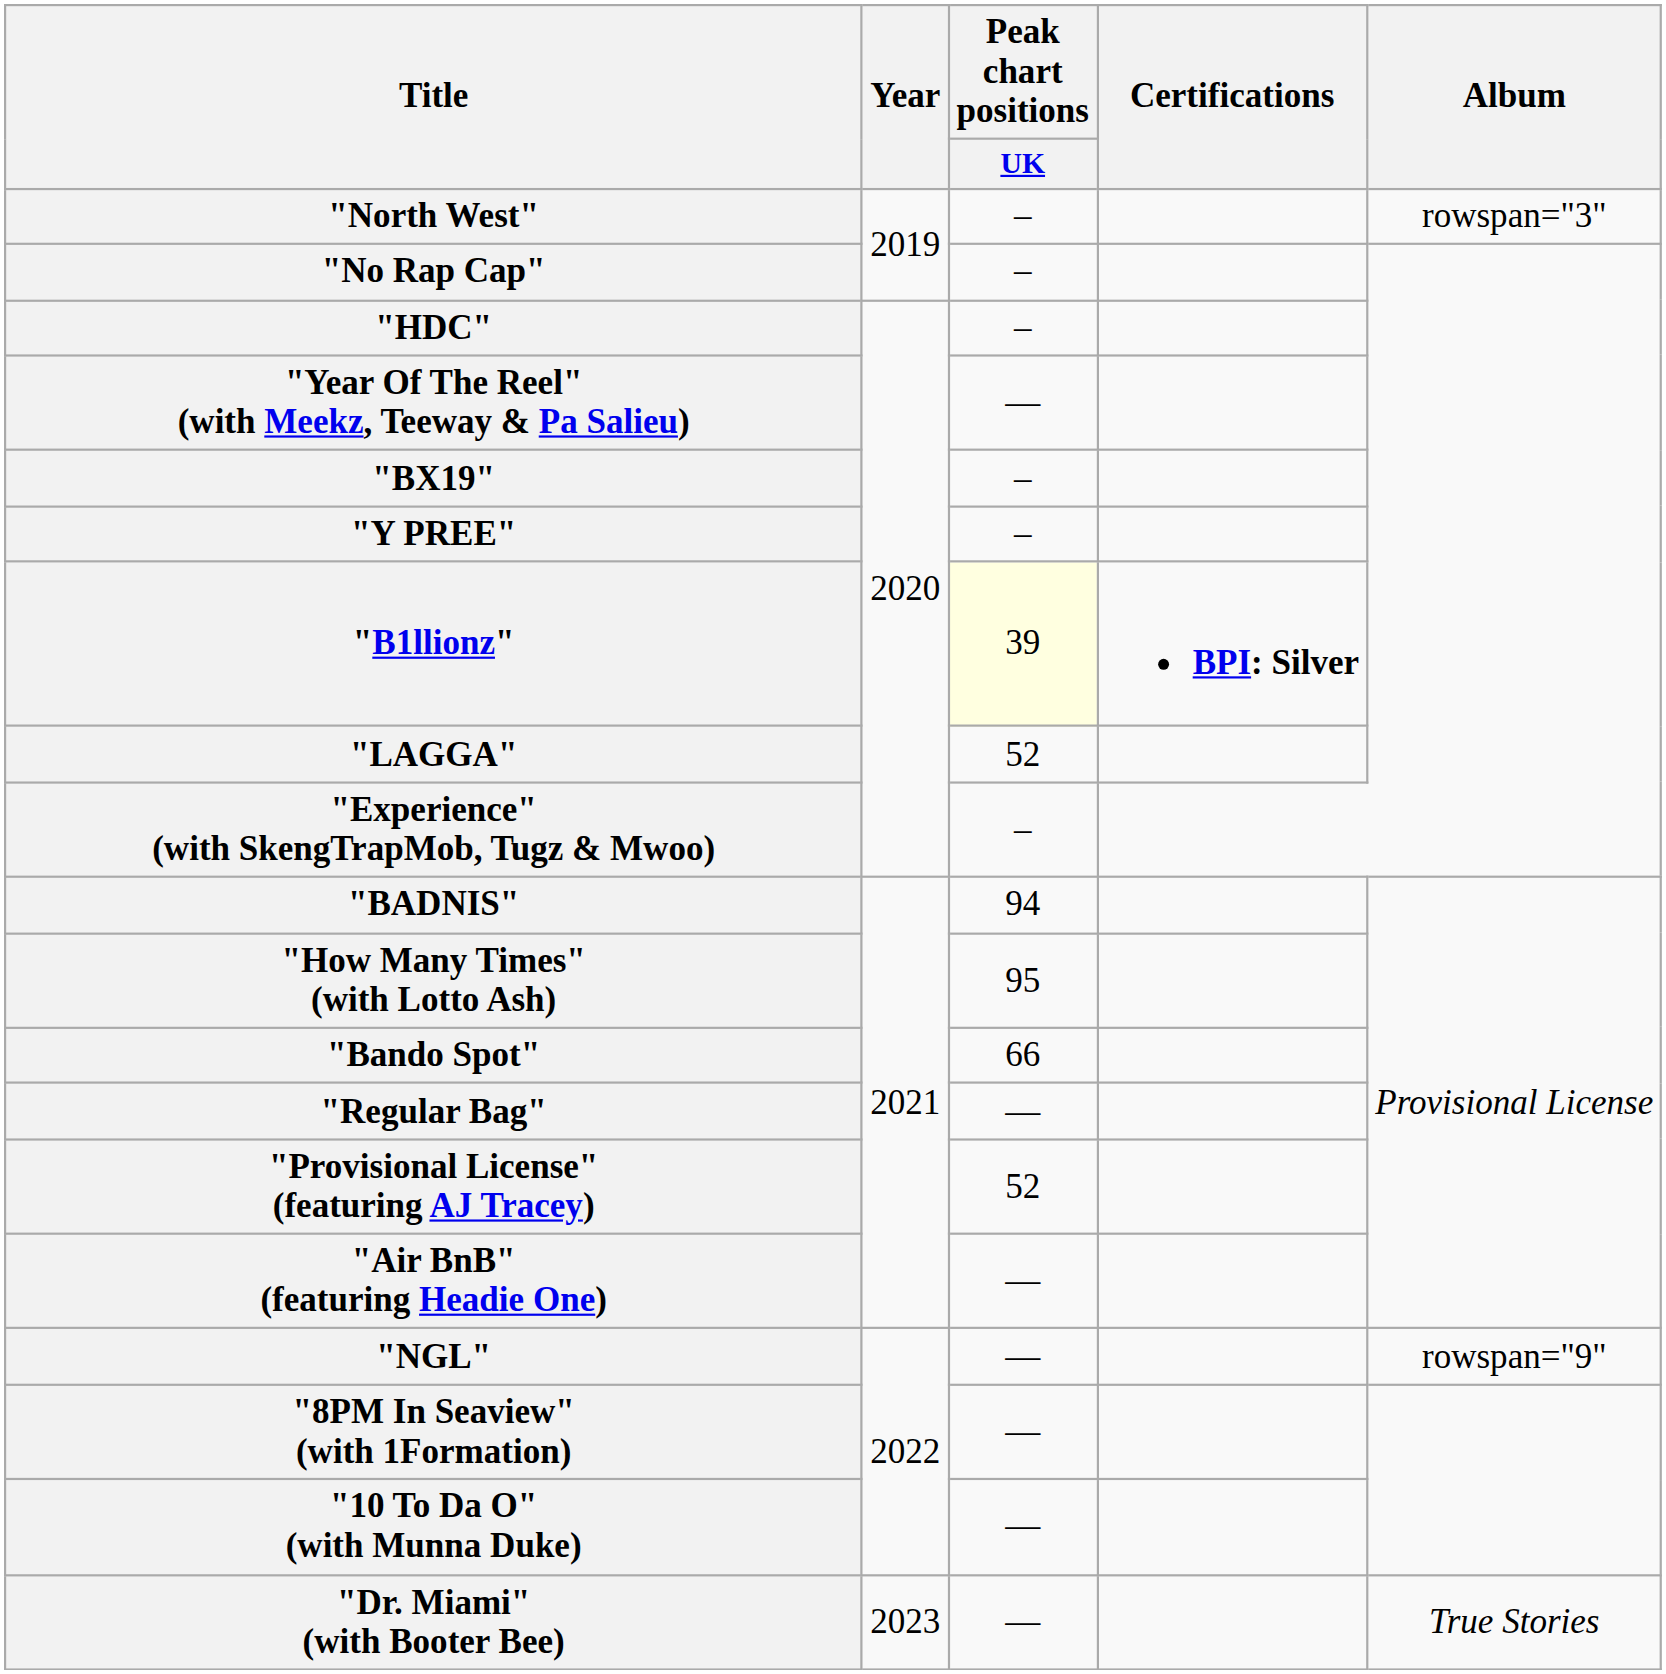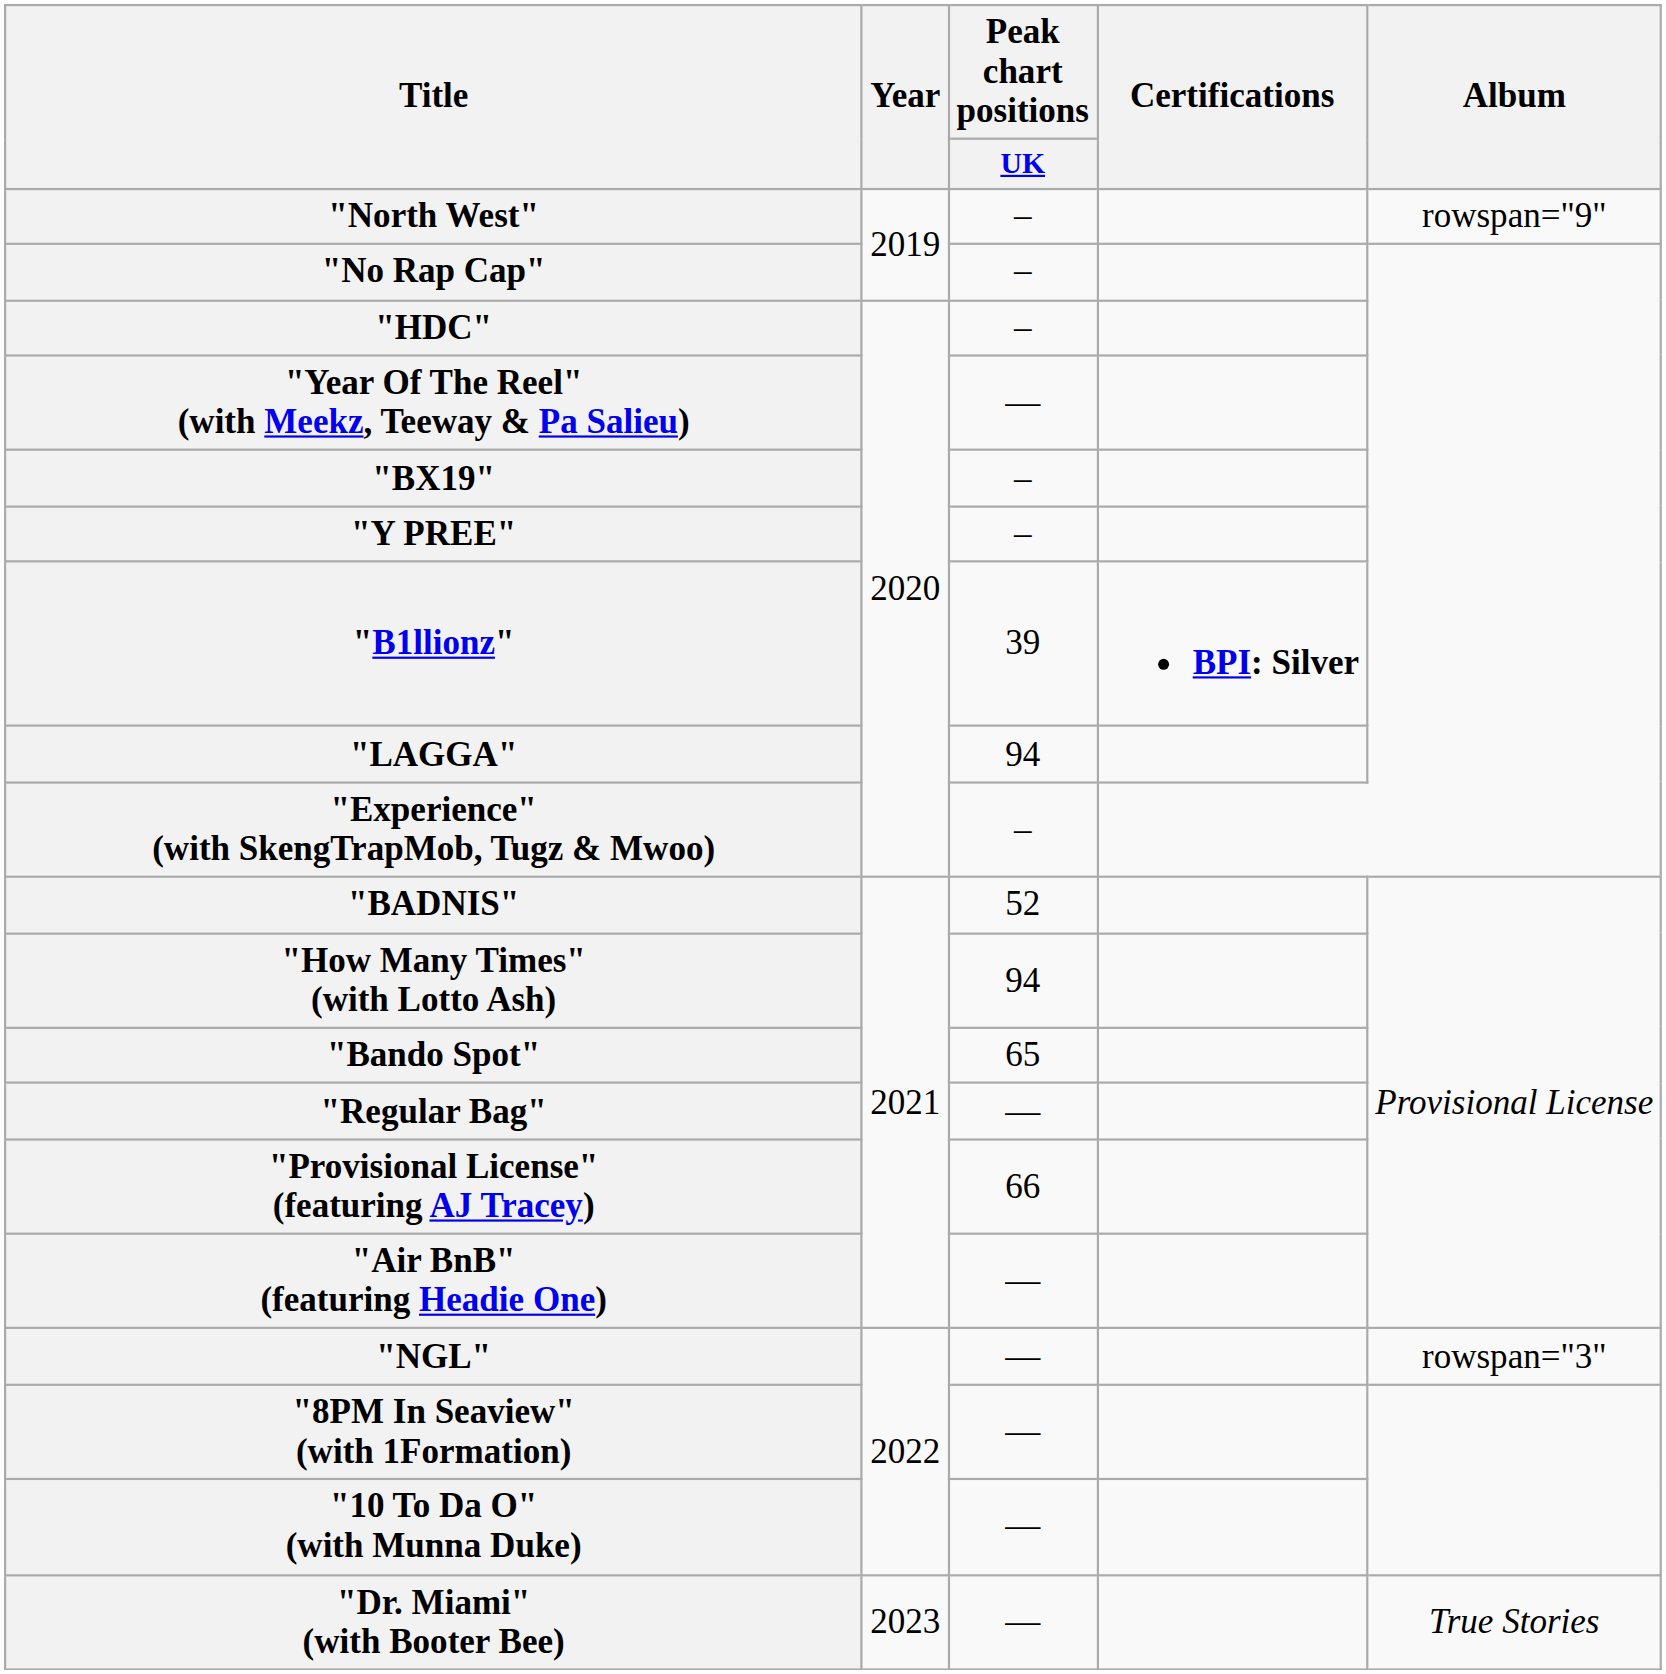(1514, 215) rowspan="3" -> (1514, 215) rowspan="9"
(1023, 643) lightyellow background -> (1023, 643) no background
(1023, 753) 52 -> (1023, 753) 94
(1023, 904) 94 -> (1023, 904) 52
(1023, 979) 95 -> (1023, 979) 94
(1023, 1054) 66 -> (1023, 1054) 65
(1023, 1185) 52 -> (1023, 1185) 66
(1514, 1356) rowspan="9" -> (1514, 1356) rowspan="3"
